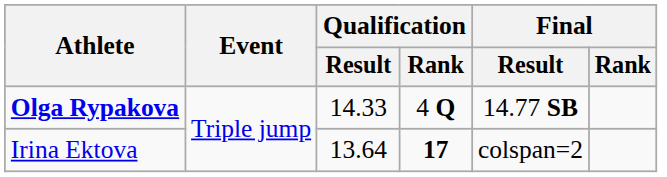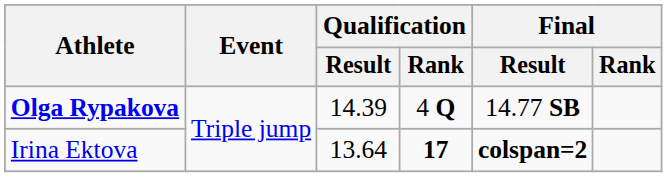(358, 107) 14.33 -> (358, 107) 14.39
(530, 149) normal -> (533, 149) bold
